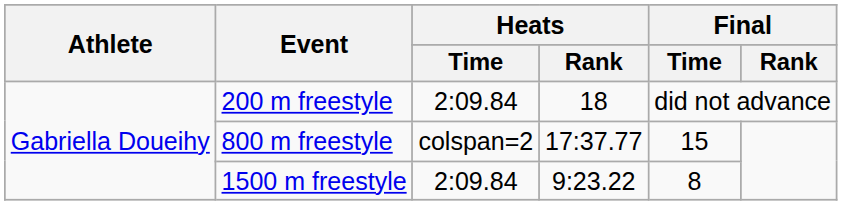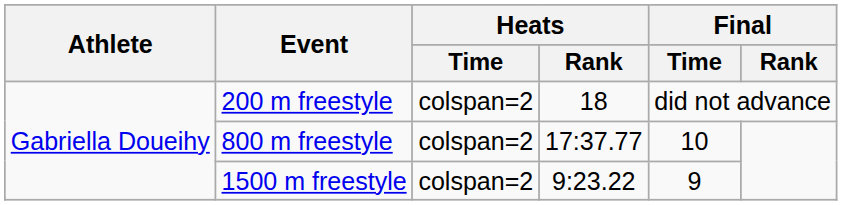(476, 102) 2:09.84 -> (476, 102) colspan=2
(694, 142) 15 -> (694, 142) 10
(476, 181) 2:09.84 -> (476, 181) colspan=2
(694, 181) 8 -> (694, 181) 9
